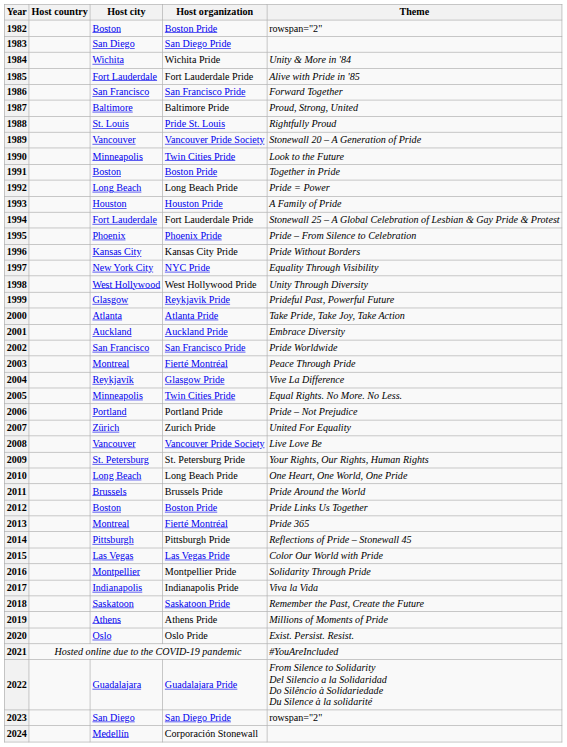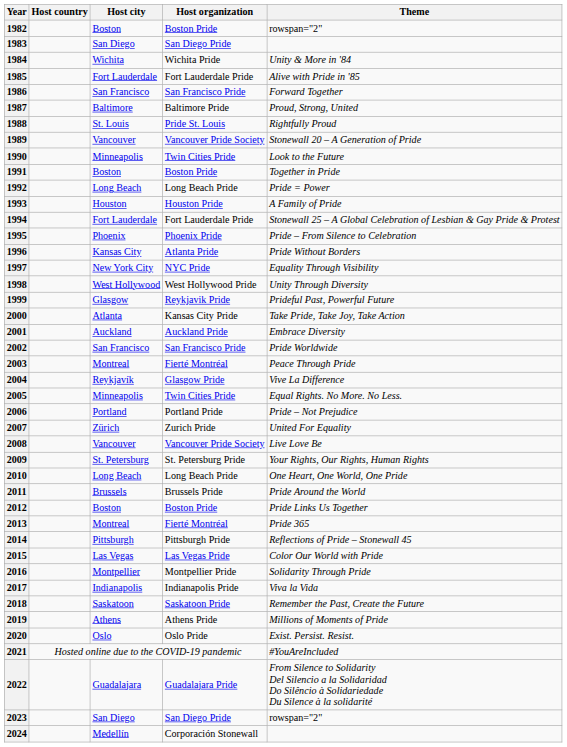(201, 252) Kansas City Pride -> (192, 252) Atlanta Pride
(192, 316) Atlanta Pride -> (201, 316) Kansas City Pride
